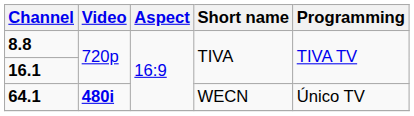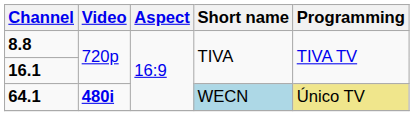(223, 96) no background -> (223, 96) lightblue background
(331, 96) no background -> (331, 96) khaki background
